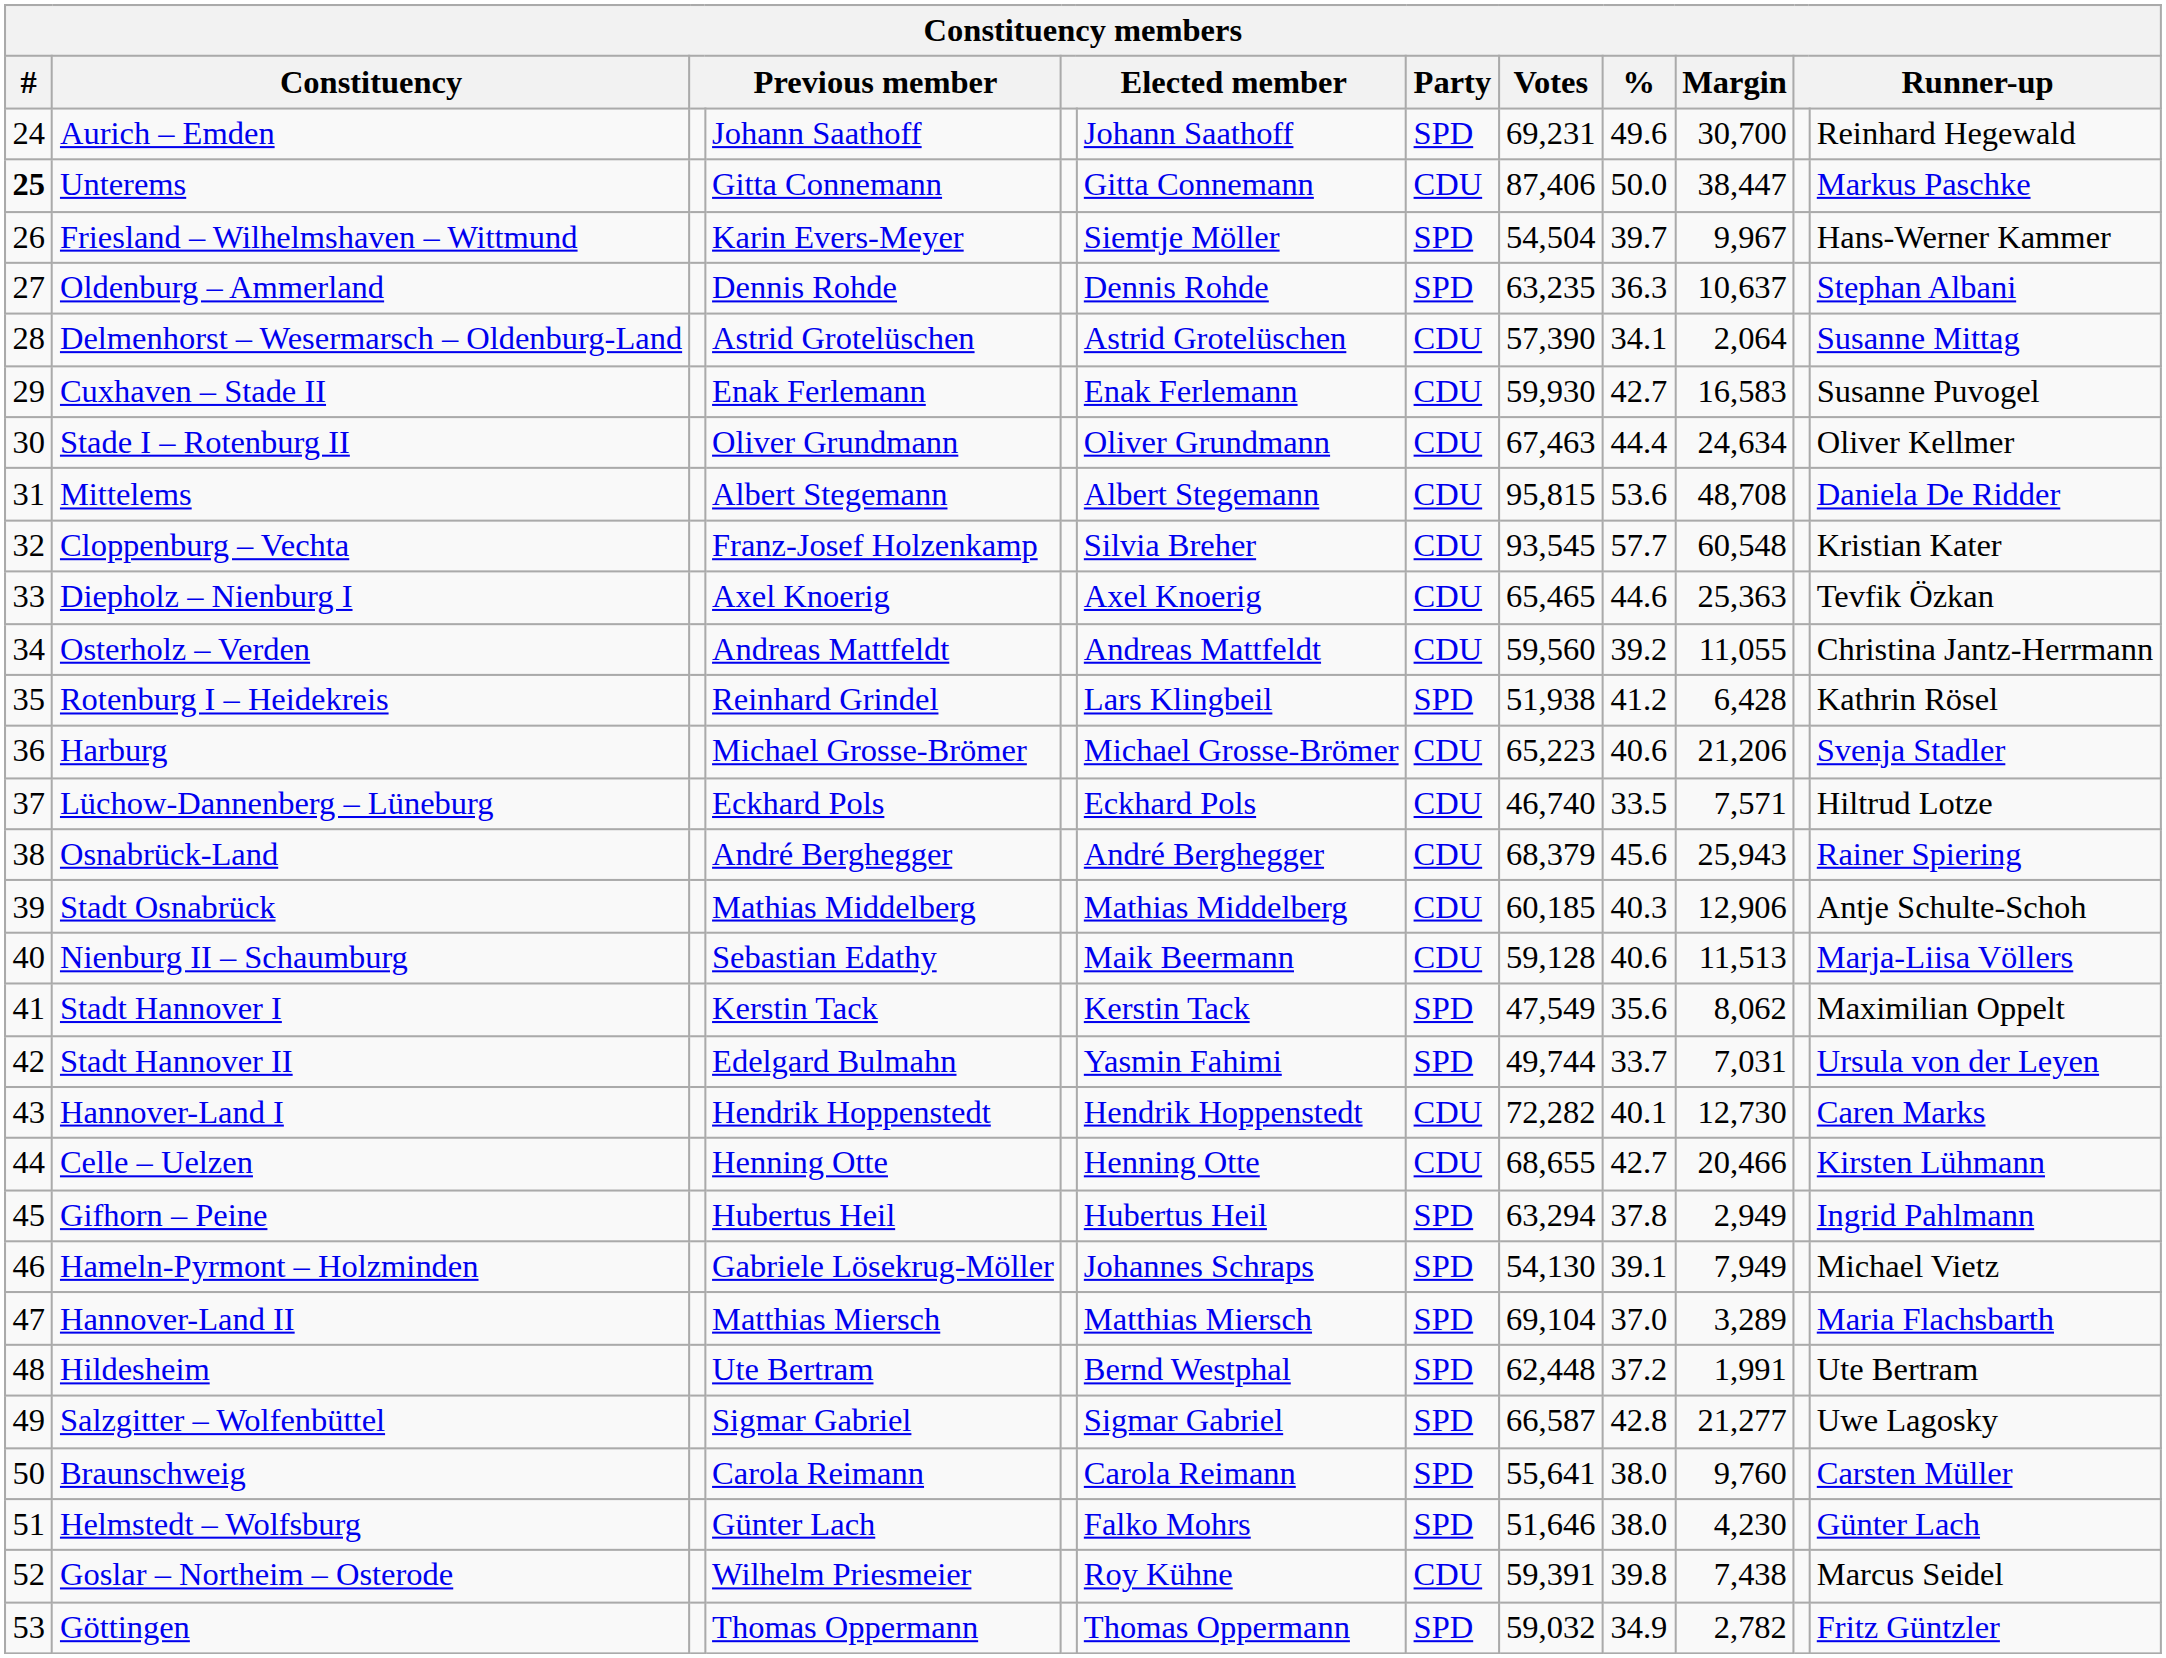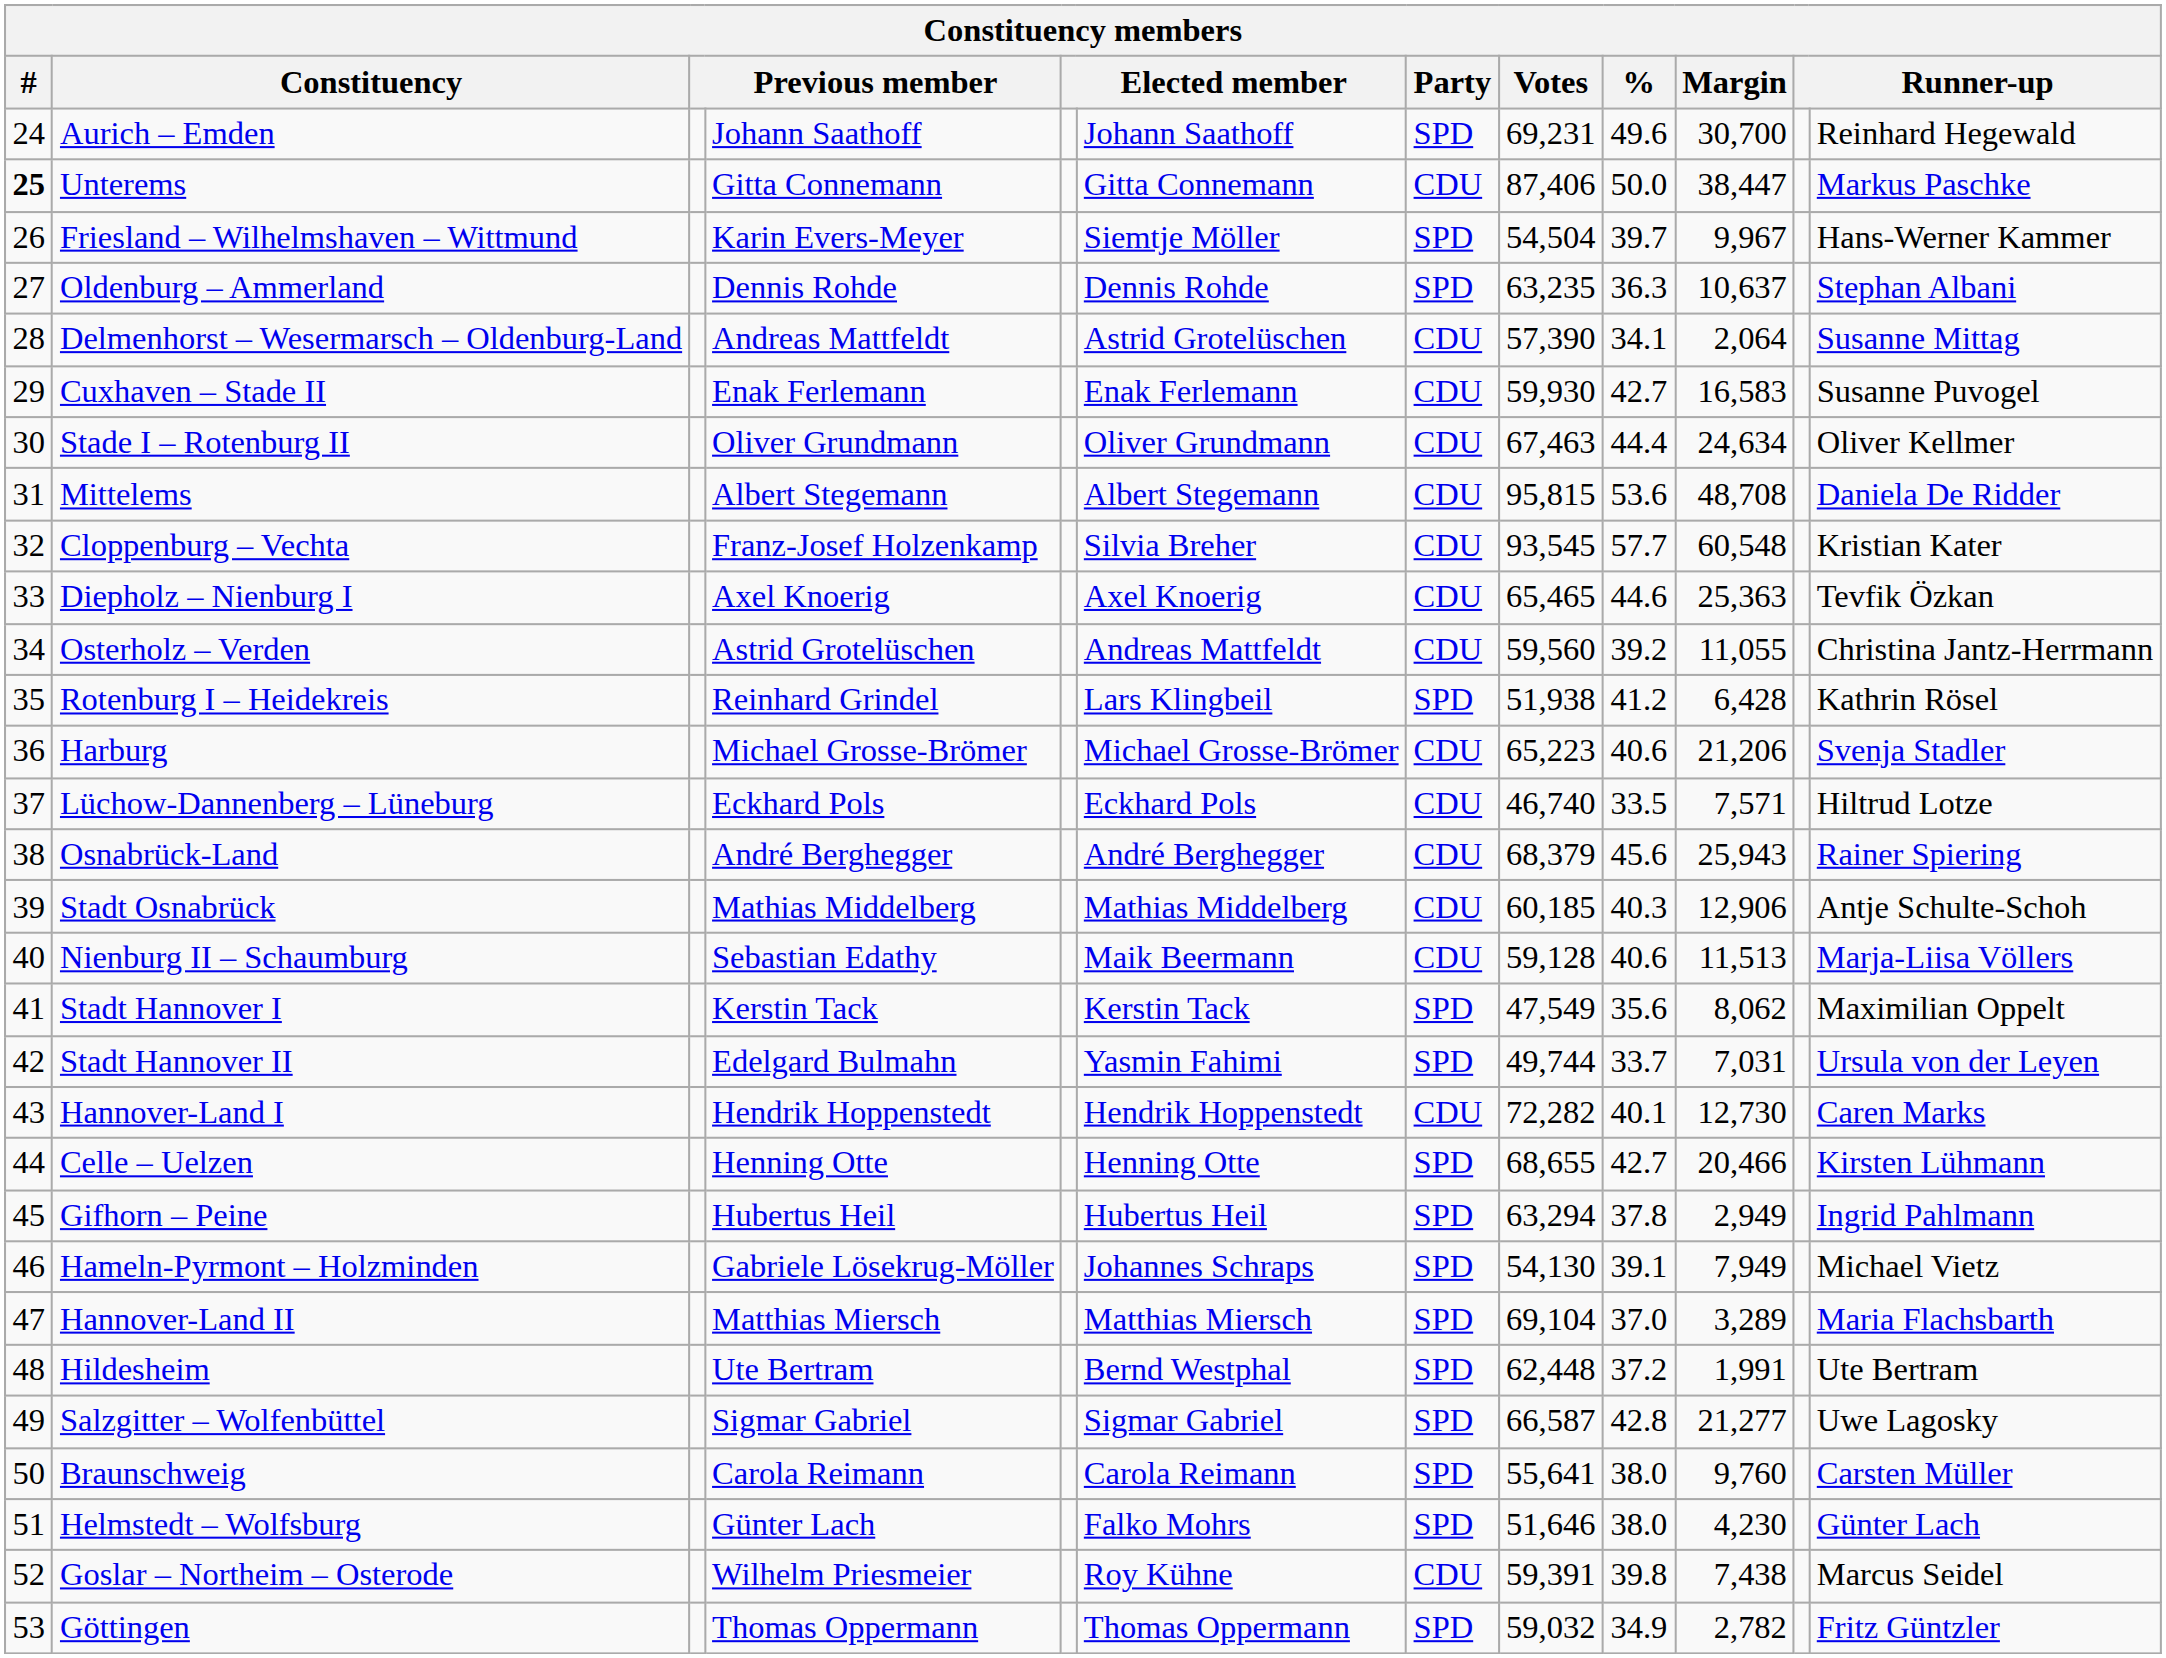(843, 339) Astrid Grotelüschen -> (831, 339) Andreas Mattfeldt
(831, 648) Andreas Mattfeldt -> (843, 648) Astrid Grotelüschen
(1448, 1163) CDU -> (1443, 1163) SPD
